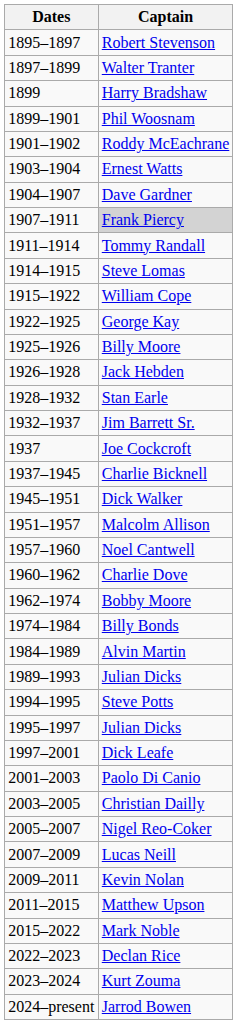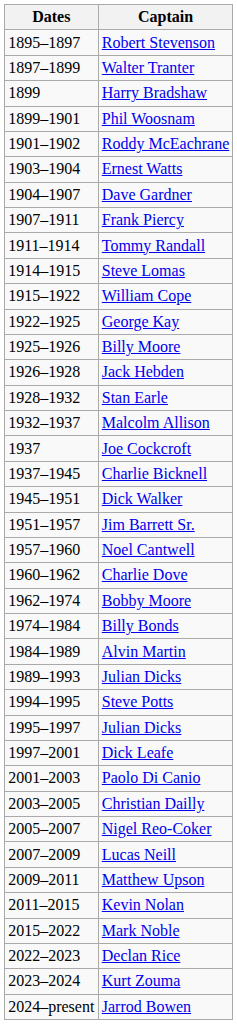(143, 220) lightgrey background -> (143, 220) no background
(148, 423) Jim Barrett Sr. -> (156, 423) Malcolm Allison
(156, 524) Malcolm Allison -> (148, 524) Jim Barrett Sr.
(143, 879) Kevin Nolan -> (153, 879) Matthew Upson
(153, 905) Matthew Upson -> (143, 905) Kevin Nolan
